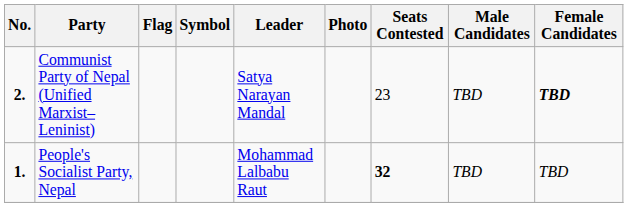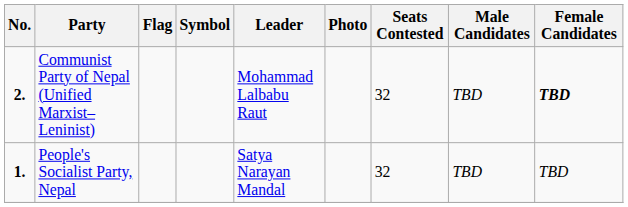(264, 94) Satya Narayan Mandal -> (275, 94) Mohammad Lalbabu Raut
(382, 94) 23 -> (382, 94) 32
(275, 172) Mohammad Lalbabu Raut -> (264, 172) Satya Narayan Mandal
(382, 172) bold -> (382, 172) normal
